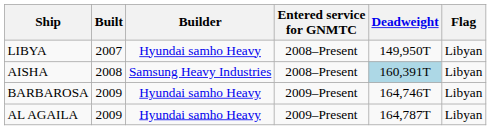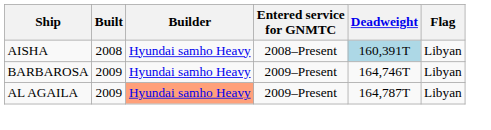- row: (27, 51)
(200, 72) Samsung Heavy Industries -> (190, 51) Hyundai samho Heavy
(200, 114) no background -> (190, 93) lightsalmon background
